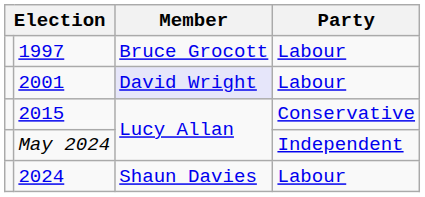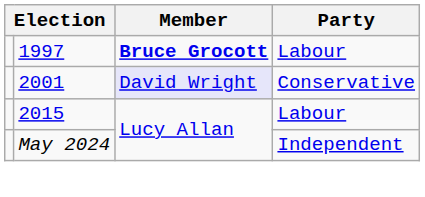(194, 51) normal -> (194, 51) bold
(312, 83) Labour -> (346, 83) Conservative
(346, 114) Conservative -> (312, 114) Labour
- row: (41, 176)
